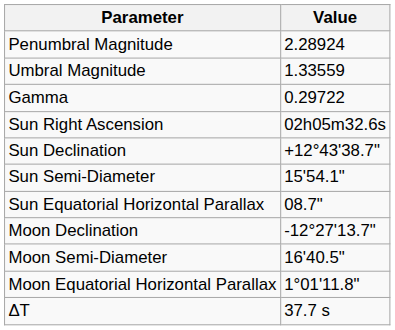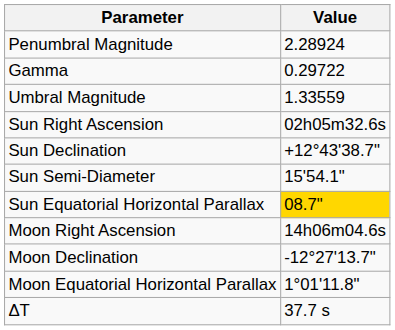rows swapped: (77, 71) <-> (38, 97)
(303, 204) no background -> (303, 204) gold background
+ row: (92, 230)
- row: (88, 257)
